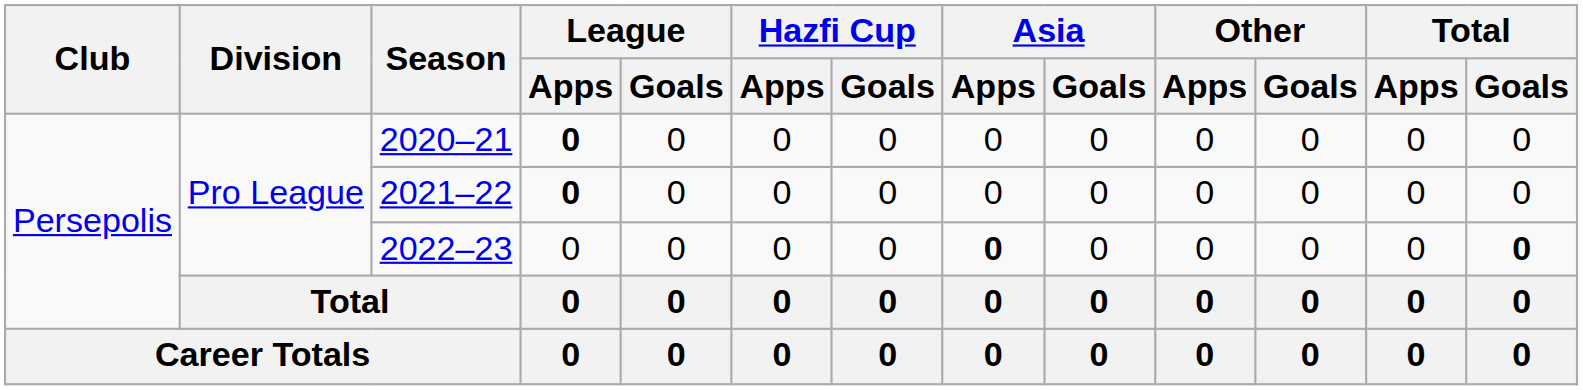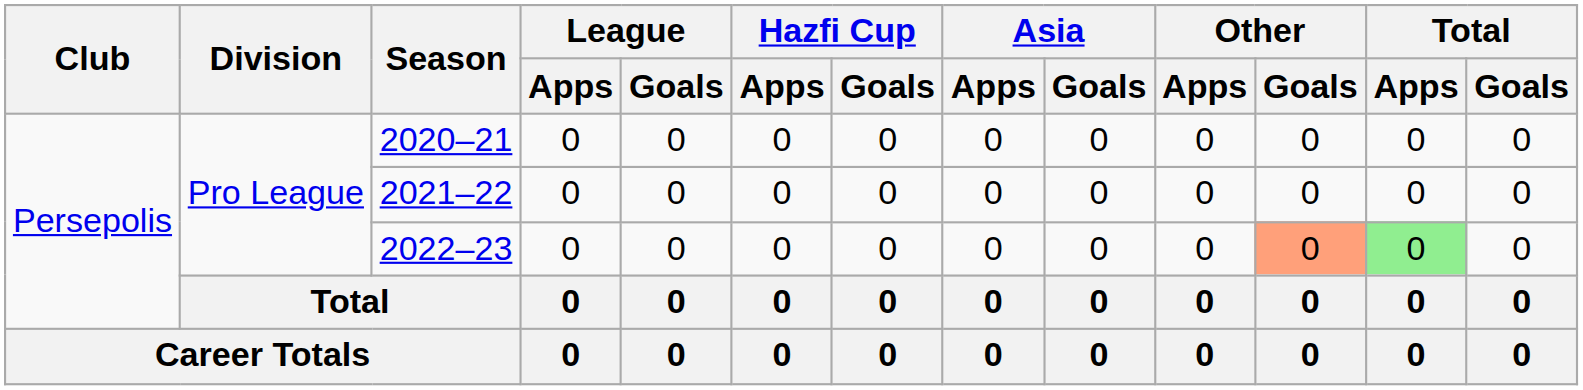(571, 139) bold -> (571, 139) normal
(571, 193) bold -> (571, 193) normal
(993, 247) bold -> (993, 247) normal
(1310, 247) no background -> (1310, 247) lightsalmon background
(1416, 247) no background -> (1416, 247) lightgreen background
(1522, 247) bold -> (1522, 247) normal
